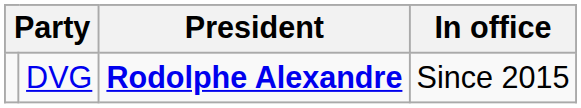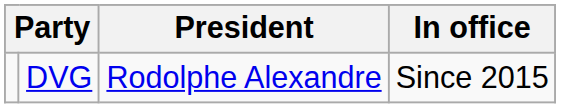(254, 77) bold -> (244, 77) normal
